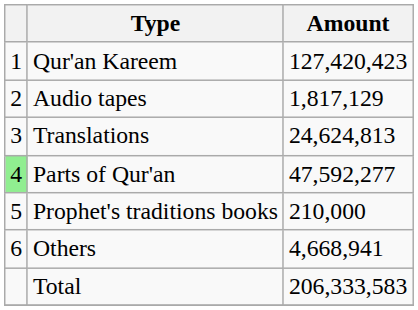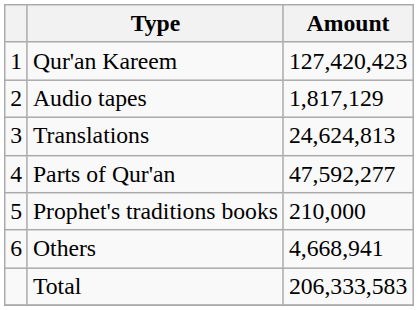(16, 173) lightgreen background -> (16, 173) no background
